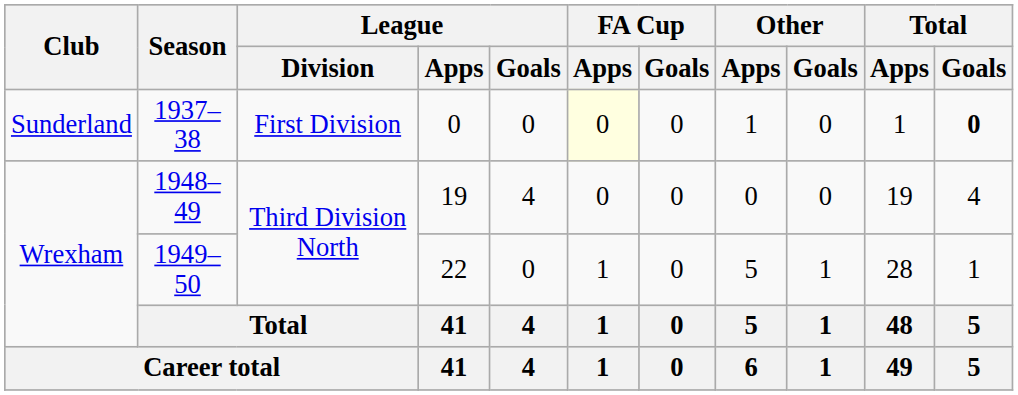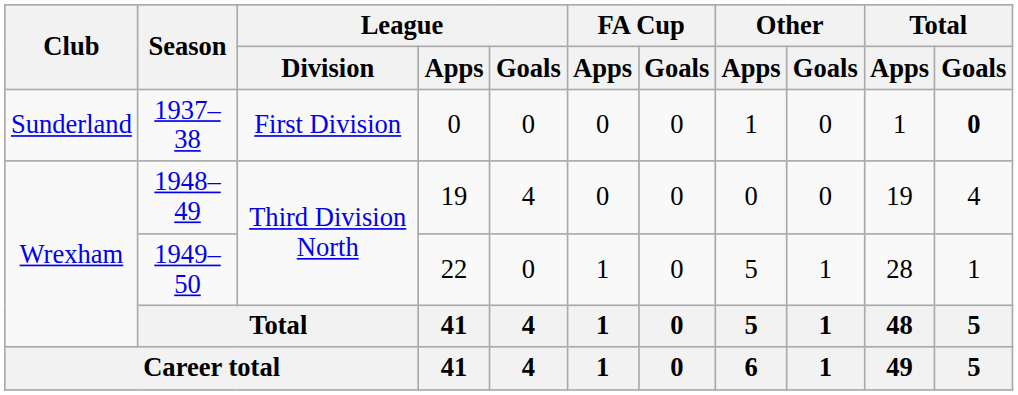(603, 124) lightyellow background -> (603, 124) no background
